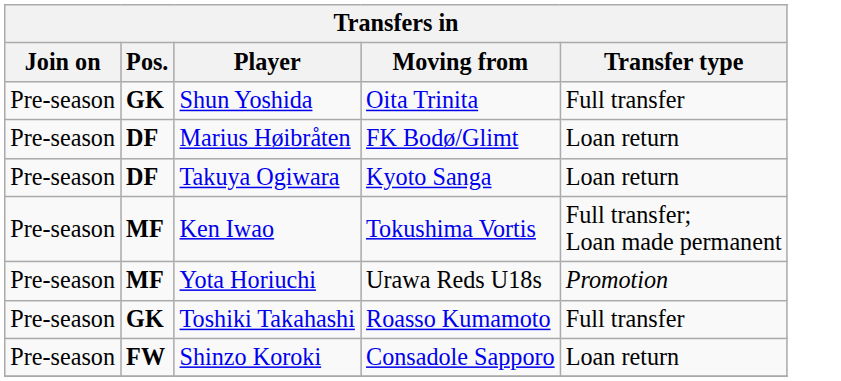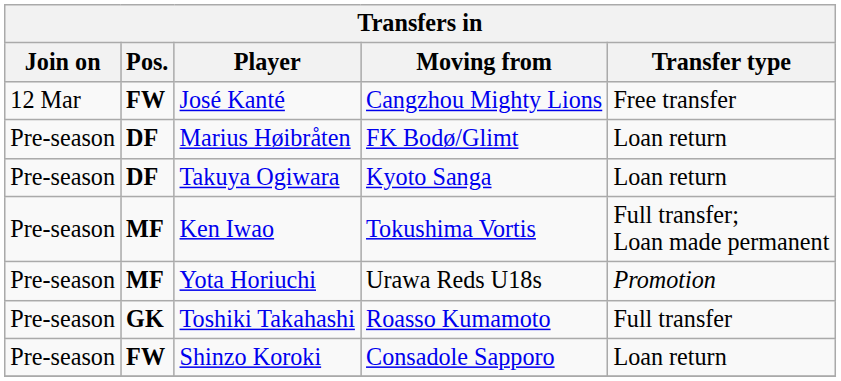+ row: (232, 100)
- row: (246, 100)
